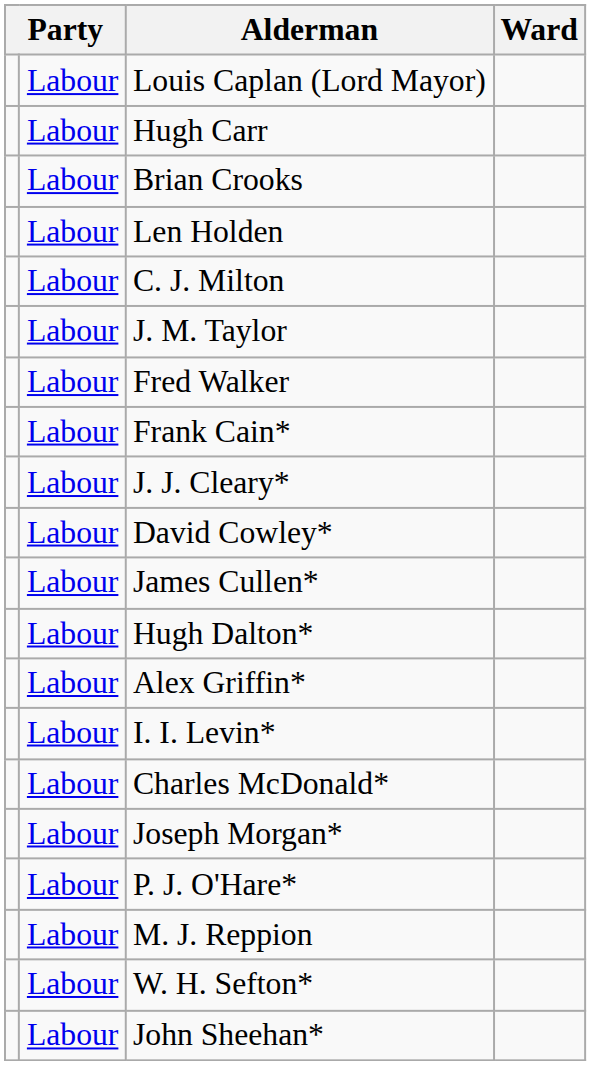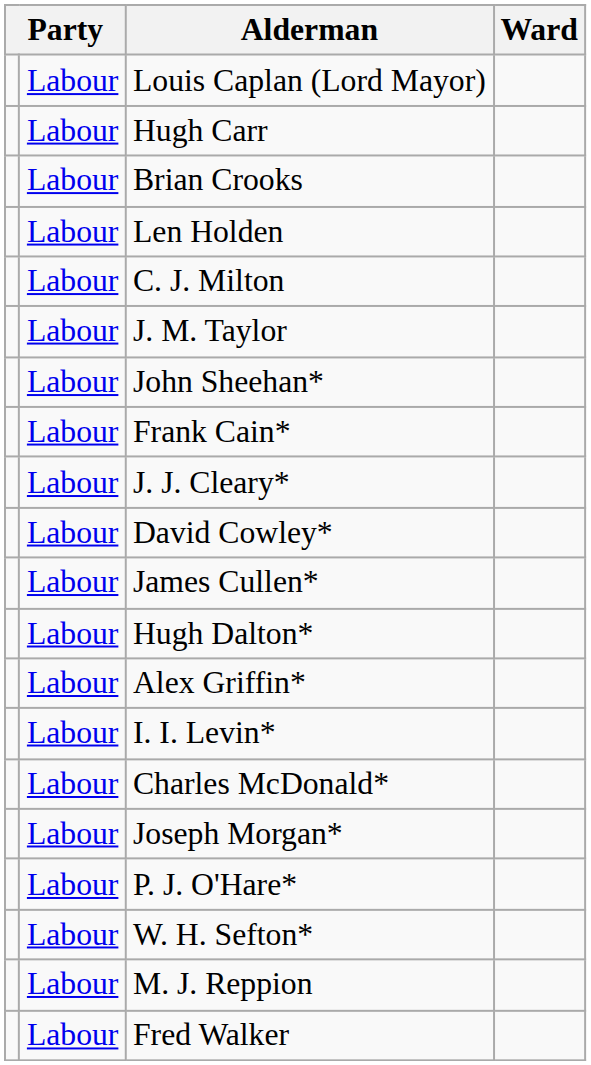rows swapped: (211, 381) <-> (228, 1034)
rows swapped: (223, 933) <-> (223, 984)
